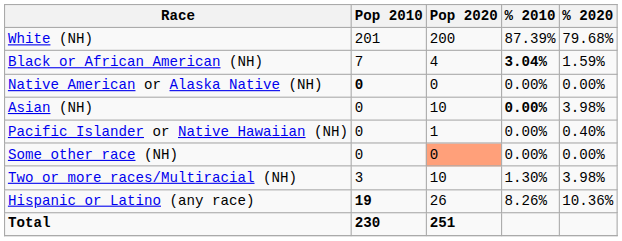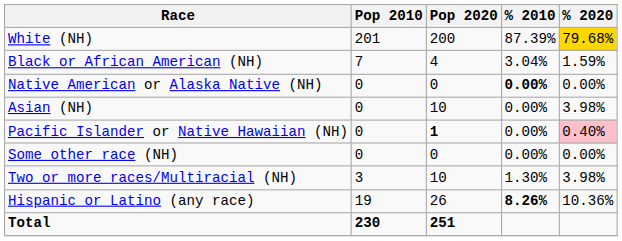(588, 39) no background -> (588, 39) gold background
(526, 62) bold -> (526, 62) normal
(359, 85) bold -> (359, 85) normal
(526, 85) normal -> (526, 85) bold
(526, 108) bold -> (526, 108) normal
(434, 132) normal -> (434, 132) bold
(583, 132) no background -> (583, 132) pink background
(434, 155) lightsalmon background -> (434, 155) no background
(363, 201) bold -> (363, 201) normal
(526, 201) normal -> (526, 201) bold
